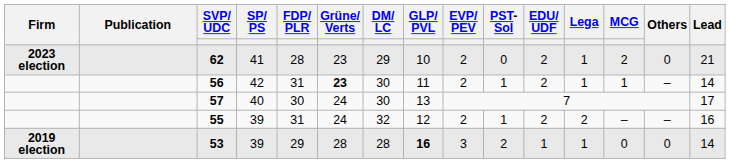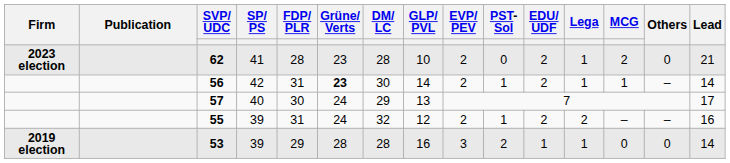(383, 60) 29 -> (383, 60) 28
(423, 84) 11 -> (423, 84) 14
(383, 102) 30 -> (383, 102) 29
(423, 143) bold -> (423, 143) normal
